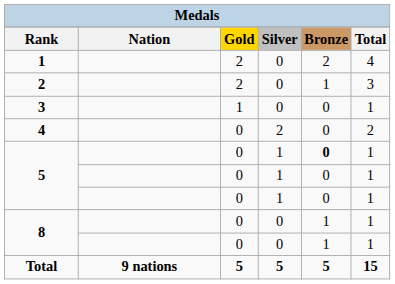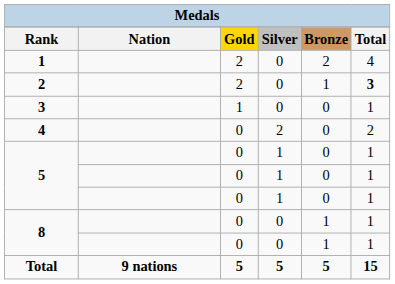(370, 84) normal -> (370, 84) bold
(326, 152) bold -> (326, 152) normal
